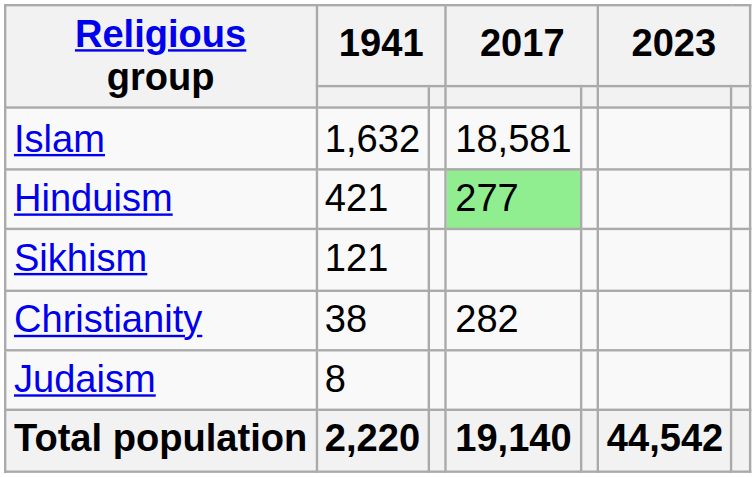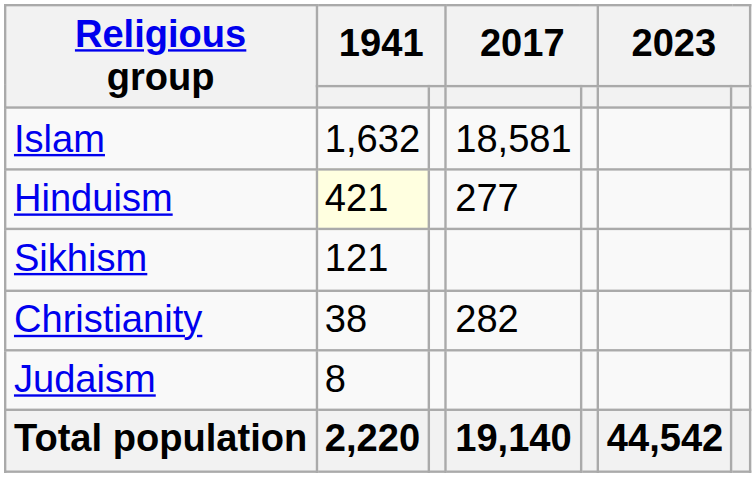(357, 198) no background -> (357, 198) lightyellow background
(487, 198) lightgreen background -> (487, 198) no background
